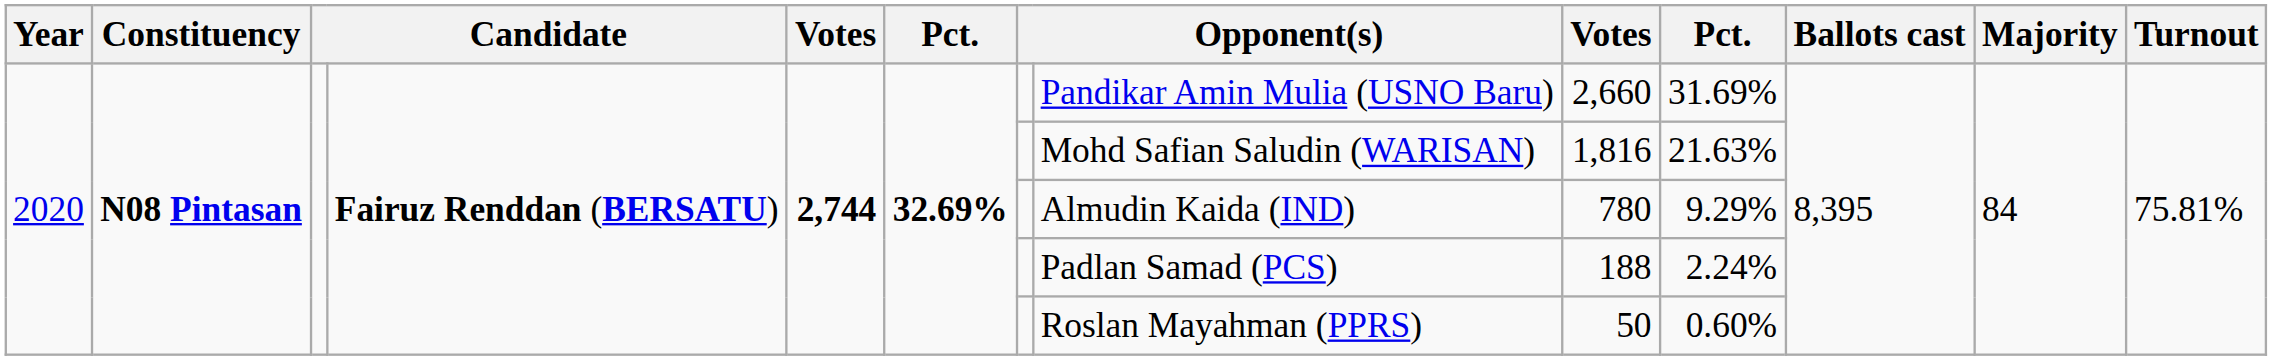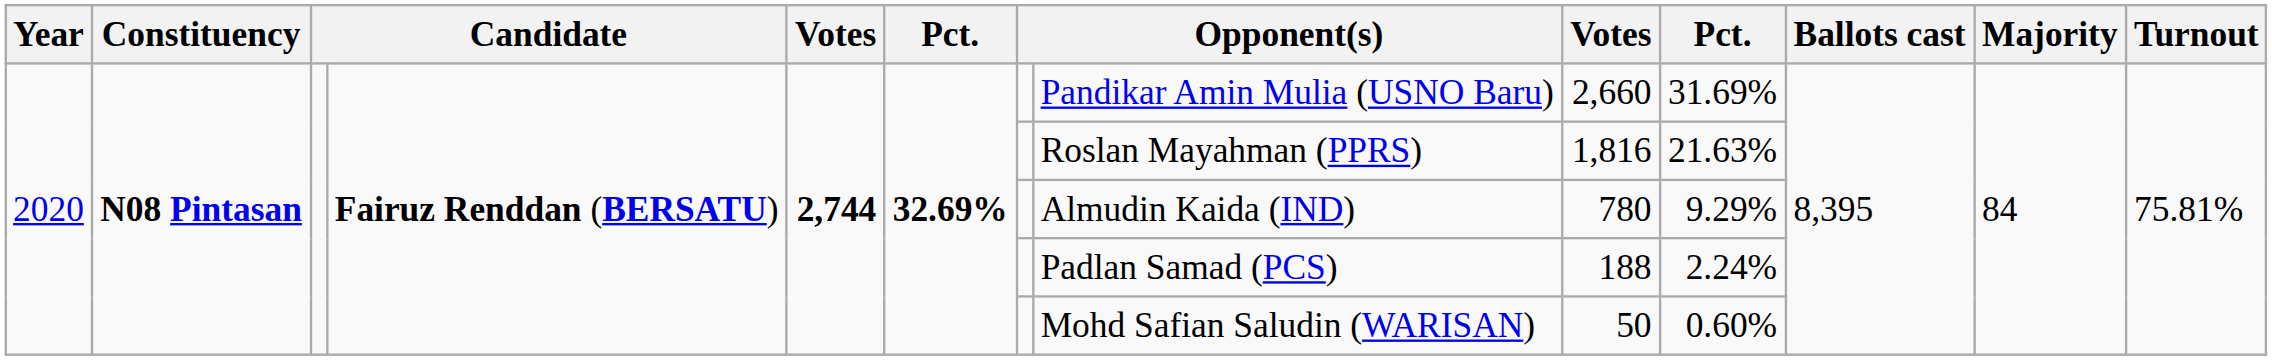(1288, 150) Mohd Safian Saludin (WARISAN) -> (1231, 150) Roslan Mayahman (PPRS)
(1231, 325) Roslan Mayahman (PPRS) -> (1288, 325) Mohd Safian Saludin (WARISAN)
